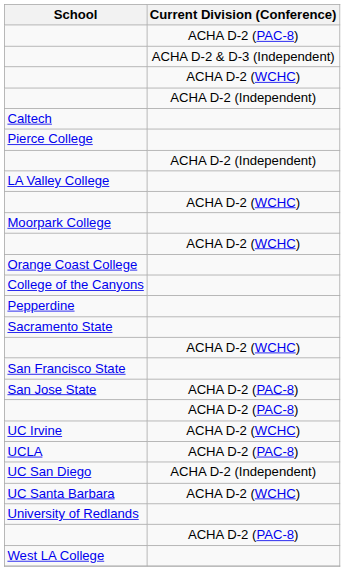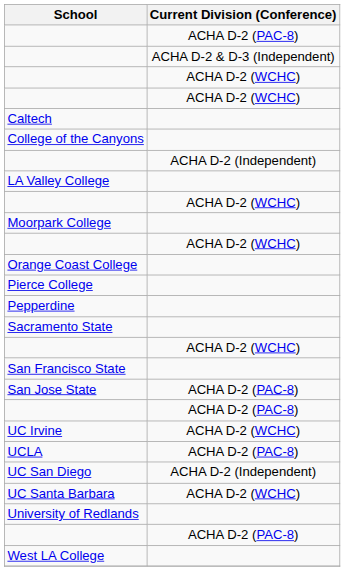(243, 98) ACHA D-2 (Independent) -> (243, 98) ACHA D-2 (WCHC)
(50, 139) Pierce College -> (76, 139) College of the Canyons
(76, 285) College of the Canyons -> (50, 285) Pierce College
